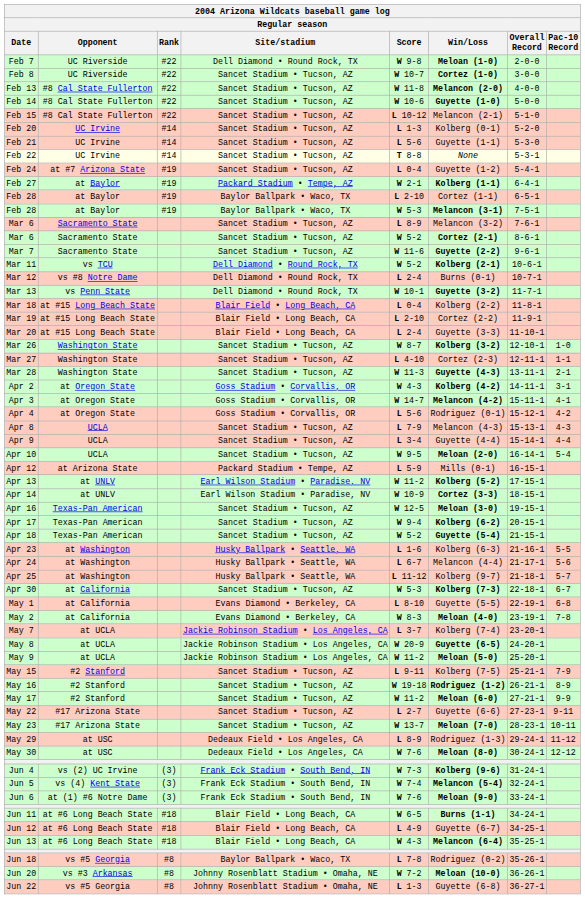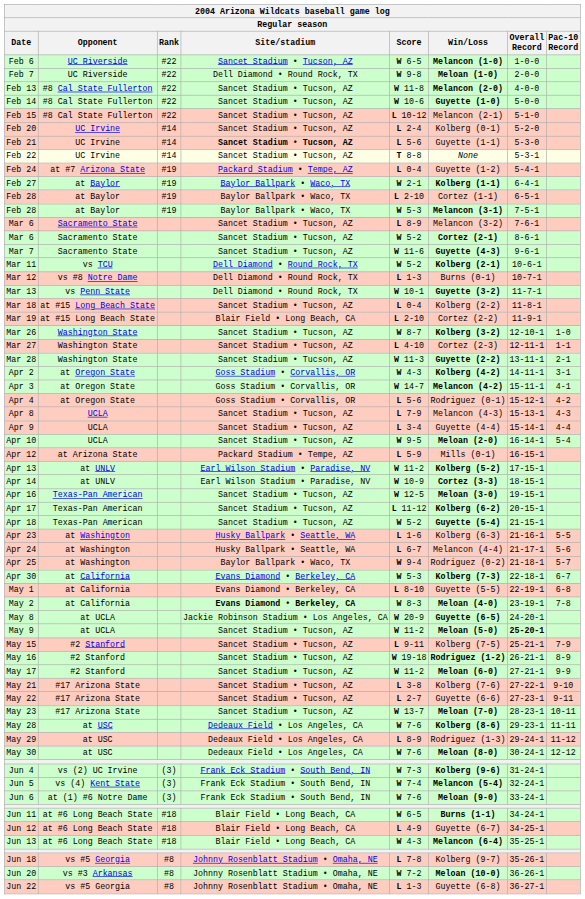+ row: (21, 61)
- row: (21, 75)
(409, 129) L 1-3 -> (409, 129) L 2-4
(285, 143) normal -> (285, 143) bold
(285, 170) Sancet Stadium • Tucson, AZ -> (285, 170) Packard Stadium • Tempe, AZ
(285, 183) Packard Stadium • Tempe, AZ -> (285, 183) Baylor Ballpark • Waco, TX
(468, 251) Guyette (2-2) -> (468, 251) Guyette (4-3)
(409, 278) L 2-4 -> (409, 278) L 1-3
(285, 305) Blair Field • Long Beach, CA -> (285, 305) Sancet Stadium • Tucson, AZ
- row: (21, 333)
(468, 373) Guyette (4-3) -> (468, 360) Guyette (2-2)
(409, 522) W 9-4 -> (409, 509) L 11-12
(285, 577) Husky Ballpark • Seattle, WA -> (285, 563) Baylor Ballpark • Waco, TX
(409, 577) L 11-12 -> (409, 563) W 9-4
(468, 577) Kolberg (9-7) -> (468, 563) Rodriguez (0-2)
(285, 590) Sancet Stadium • Tucson, AZ -> (285, 577) Evans Diamond • Berkeley, CA
(285, 617) normal -> (285, 604) bold
- row: (21, 631)
(285, 658) Jackie Robinson Stadium • Los Angeles, CA -> (285, 631) Sancet Stadium • Tucson, AZ
(527, 658) normal -> (527, 631) bold
+ row: (21, 685)
+ row: (21, 726)
(285, 860) Baylor Ballpark • Waco, TX -> (285, 860) Johnny Rosenblatt Stadium • Omaha, NE
(468, 860) Rodriguez (0-2) -> (468, 860) Kolberg (9-7)
